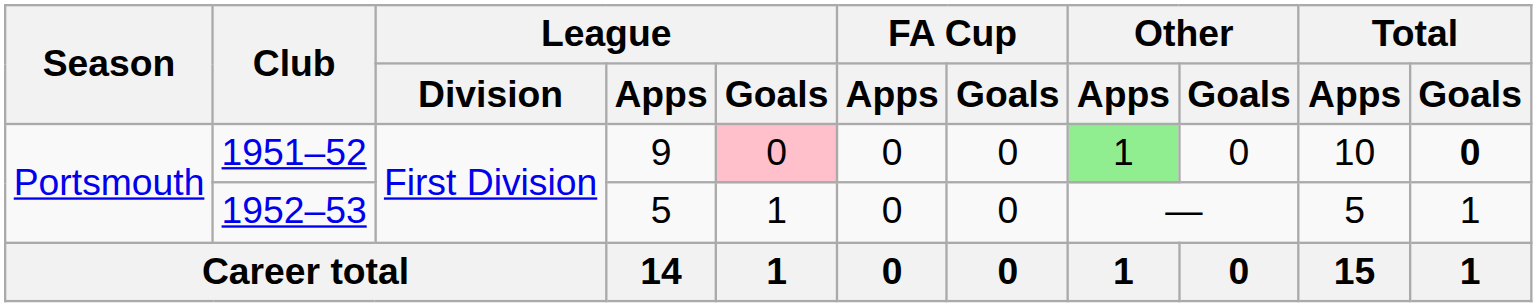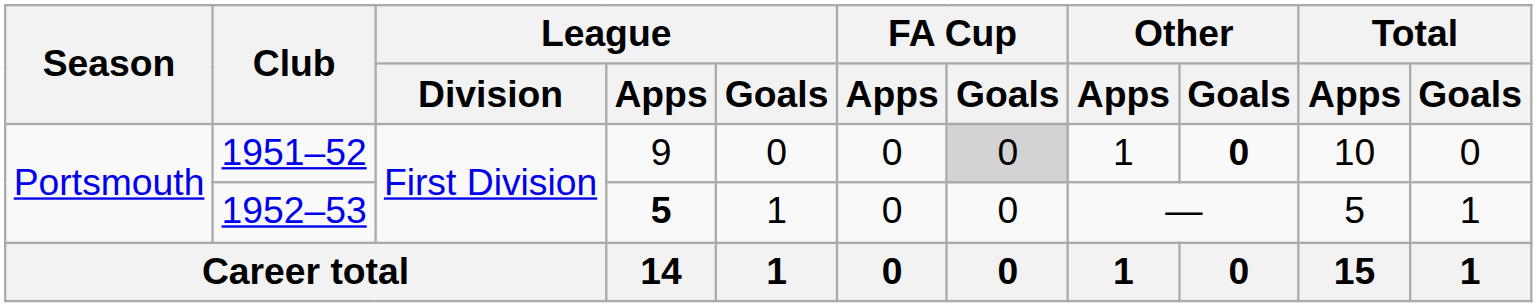(777, 152) pink background -> (777, 152) no background
(1008, 152) no background -> (1008, 152) lightgrey background
(1123, 152) lightgreen background -> (1123, 152) no background
(1239, 152) normal -> (1239, 152) bold
(1470, 152) bold -> (1470, 152) normal
(661, 211) normal -> (661, 211) bold
